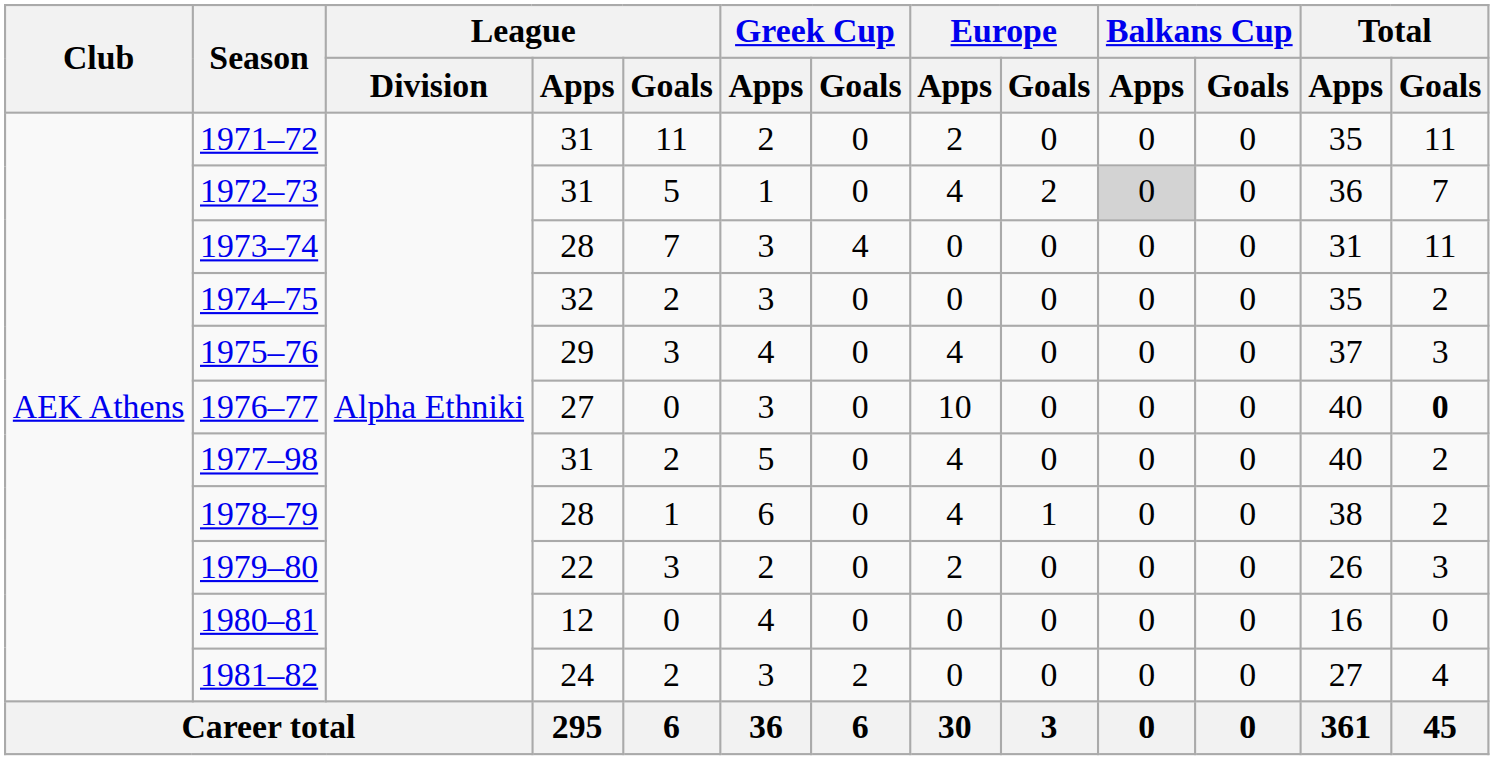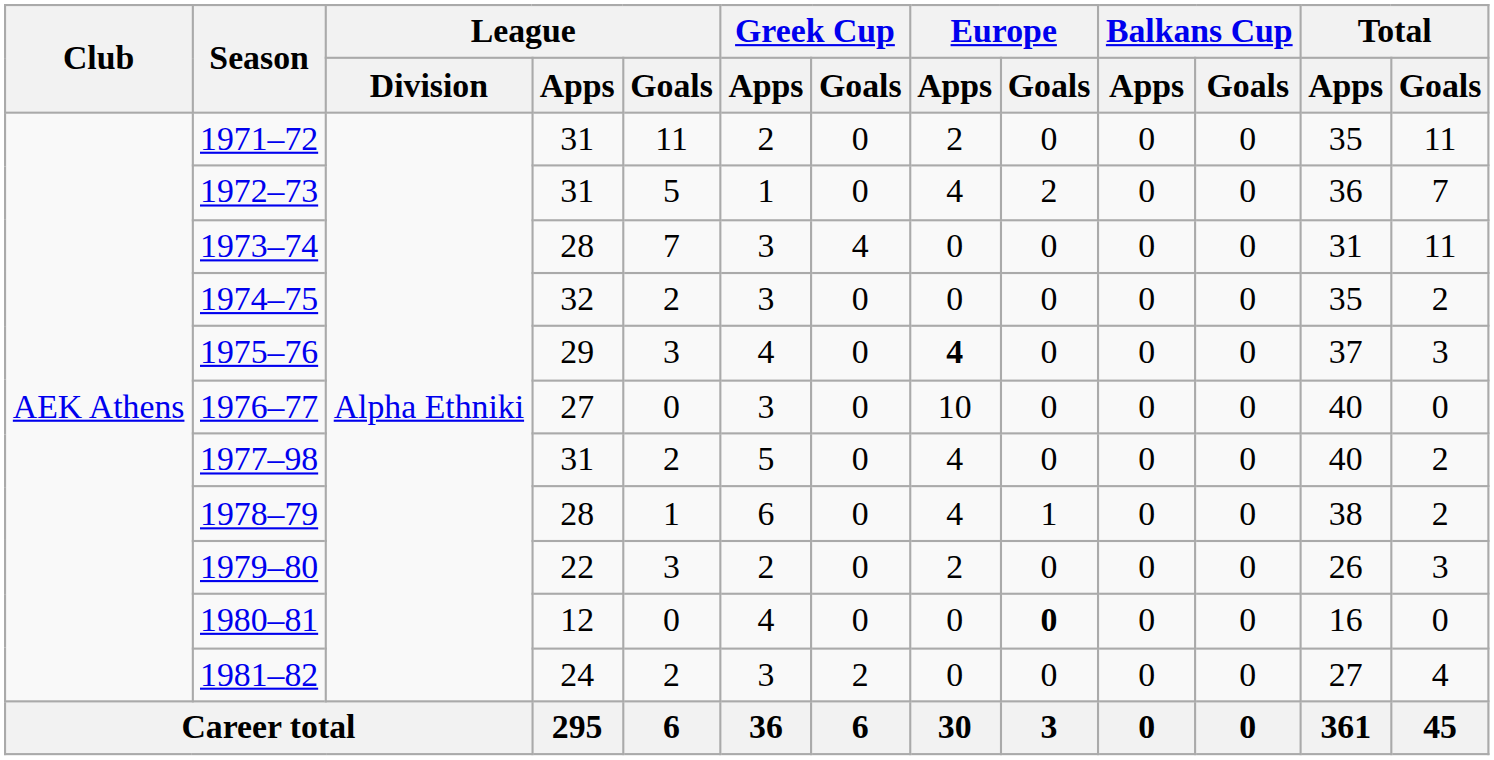(1147, 191) lightgrey background -> (1147, 191) no background
(955, 352) normal -> (955, 352) bold
(1440, 406) bold -> (1440, 406) normal
(1049, 620) normal -> (1049, 620) bold
